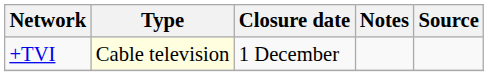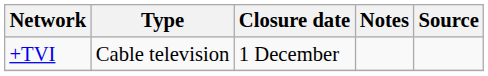(163, 53) lightyellow background -> (163, 53) no background
